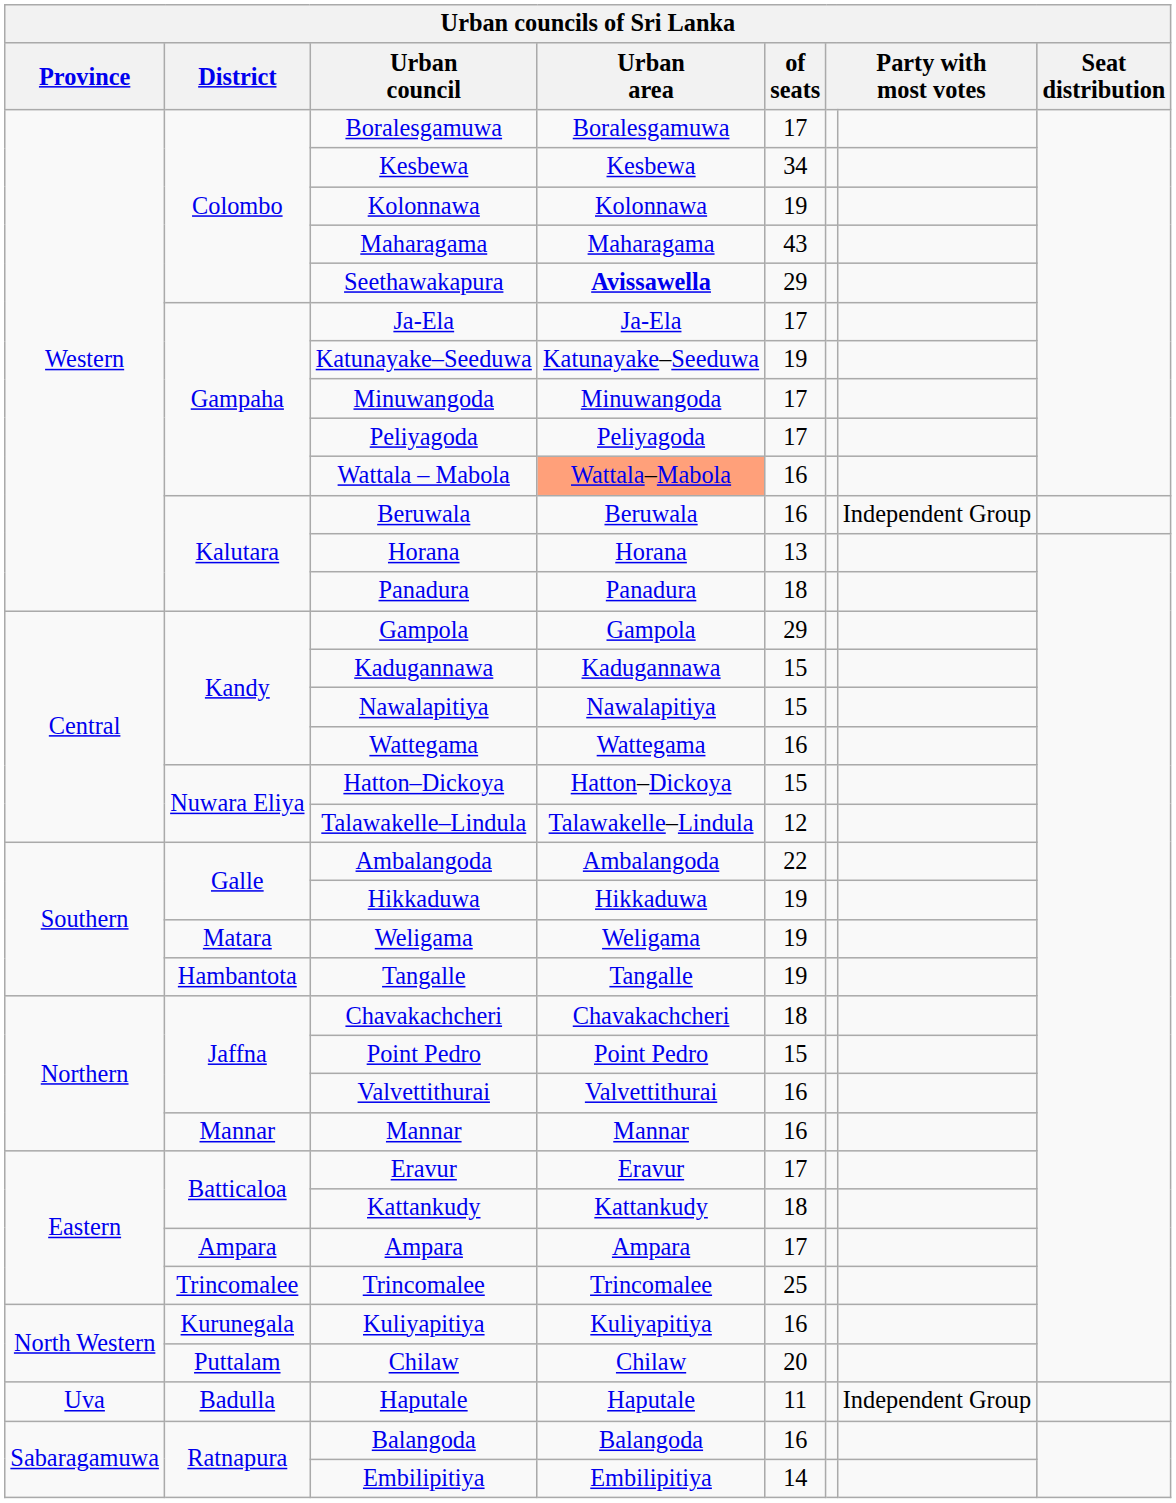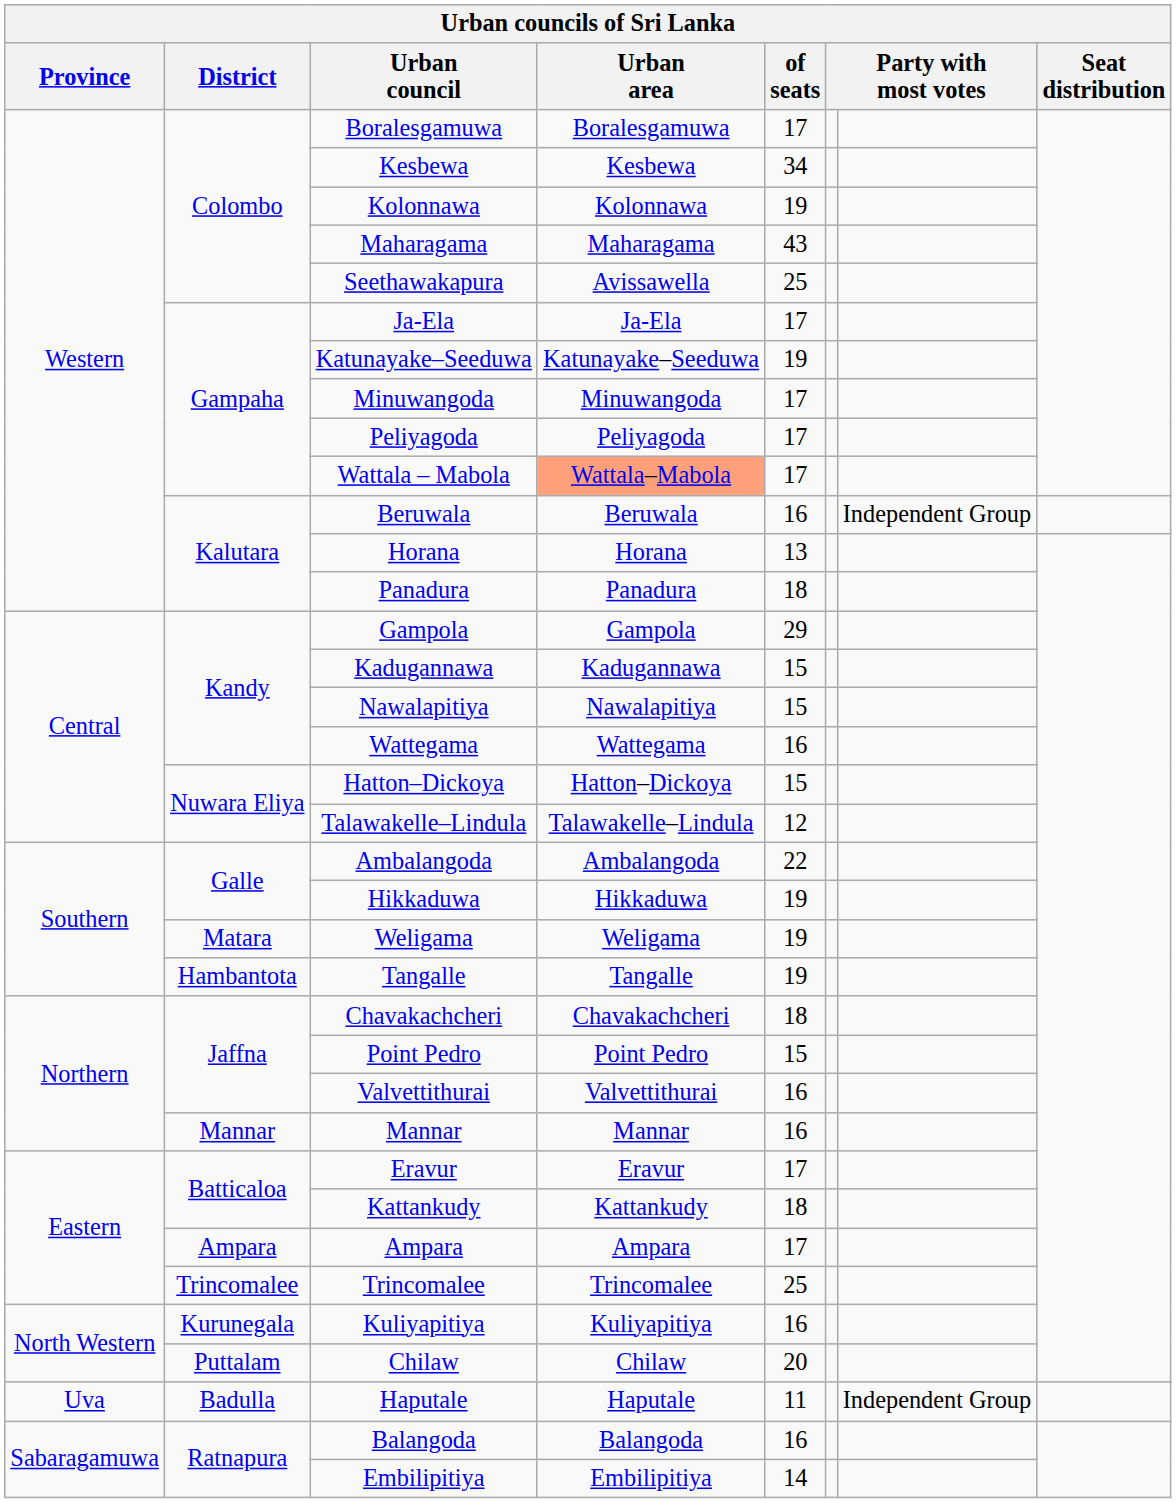(651, 282) bold -> (651, 282) normal
(795, 282) 29 -> (795, 282) 25
(795, 475) 16 -> (795, 475) 17
